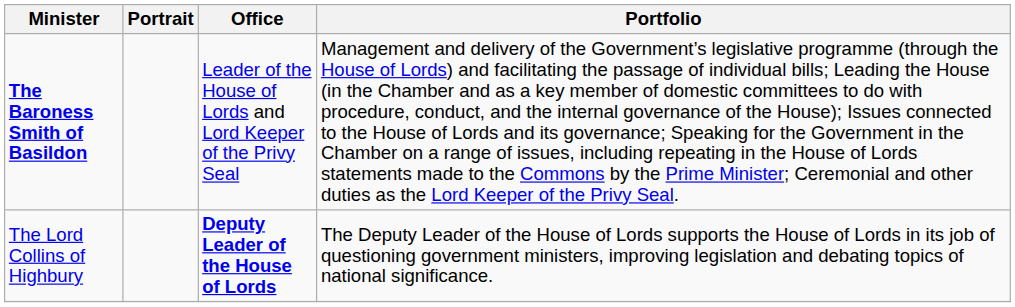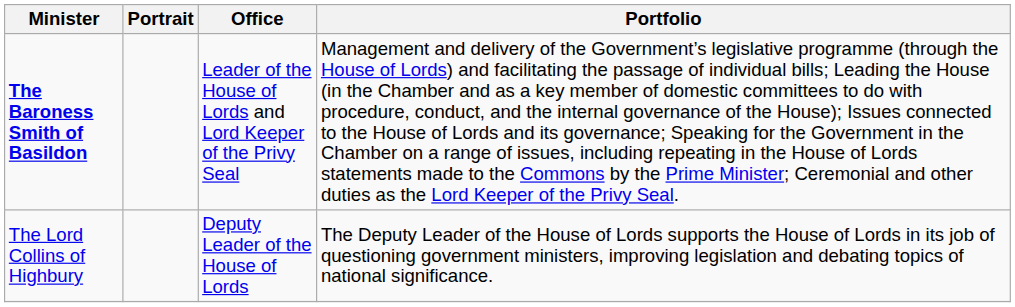(247, 255) bold -> (257, 255) normal
